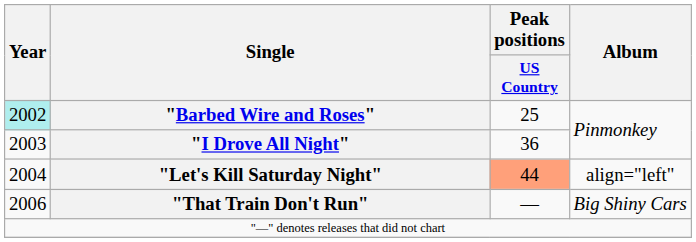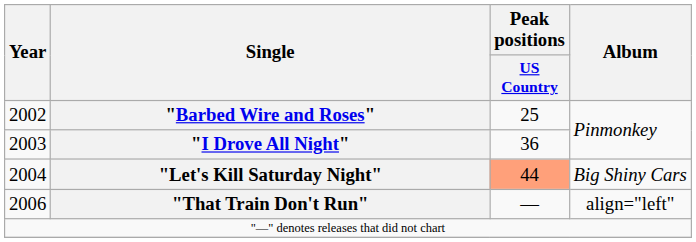(28, 114) paleturquoise background -> (28, 114) no background
(630, 174) align="left" -> (630, 174) Big Shiny Cars
(630, 203) Big Shiny Cars -> (630, 203) align="left"
